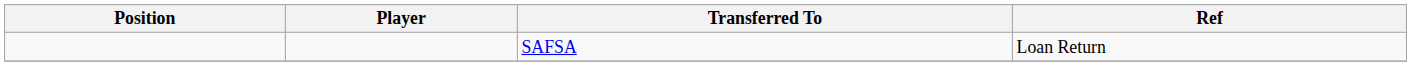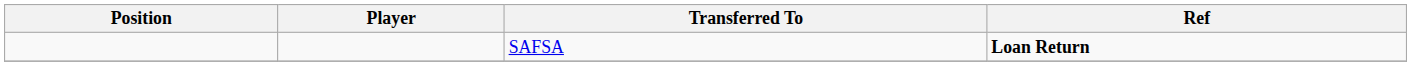(1061, 46) normal -> (1040, 46) bold
